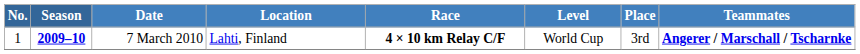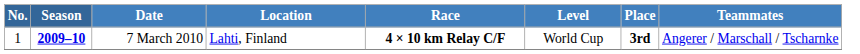(640, 38) normal -> (640, 38) bold
(757, 38) bold -> (750, 38) normal
